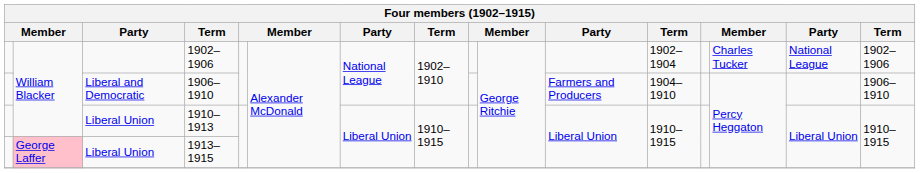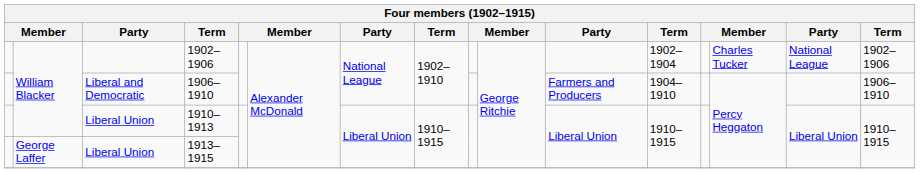(35, 152) pink background -> (35, 152) no background
